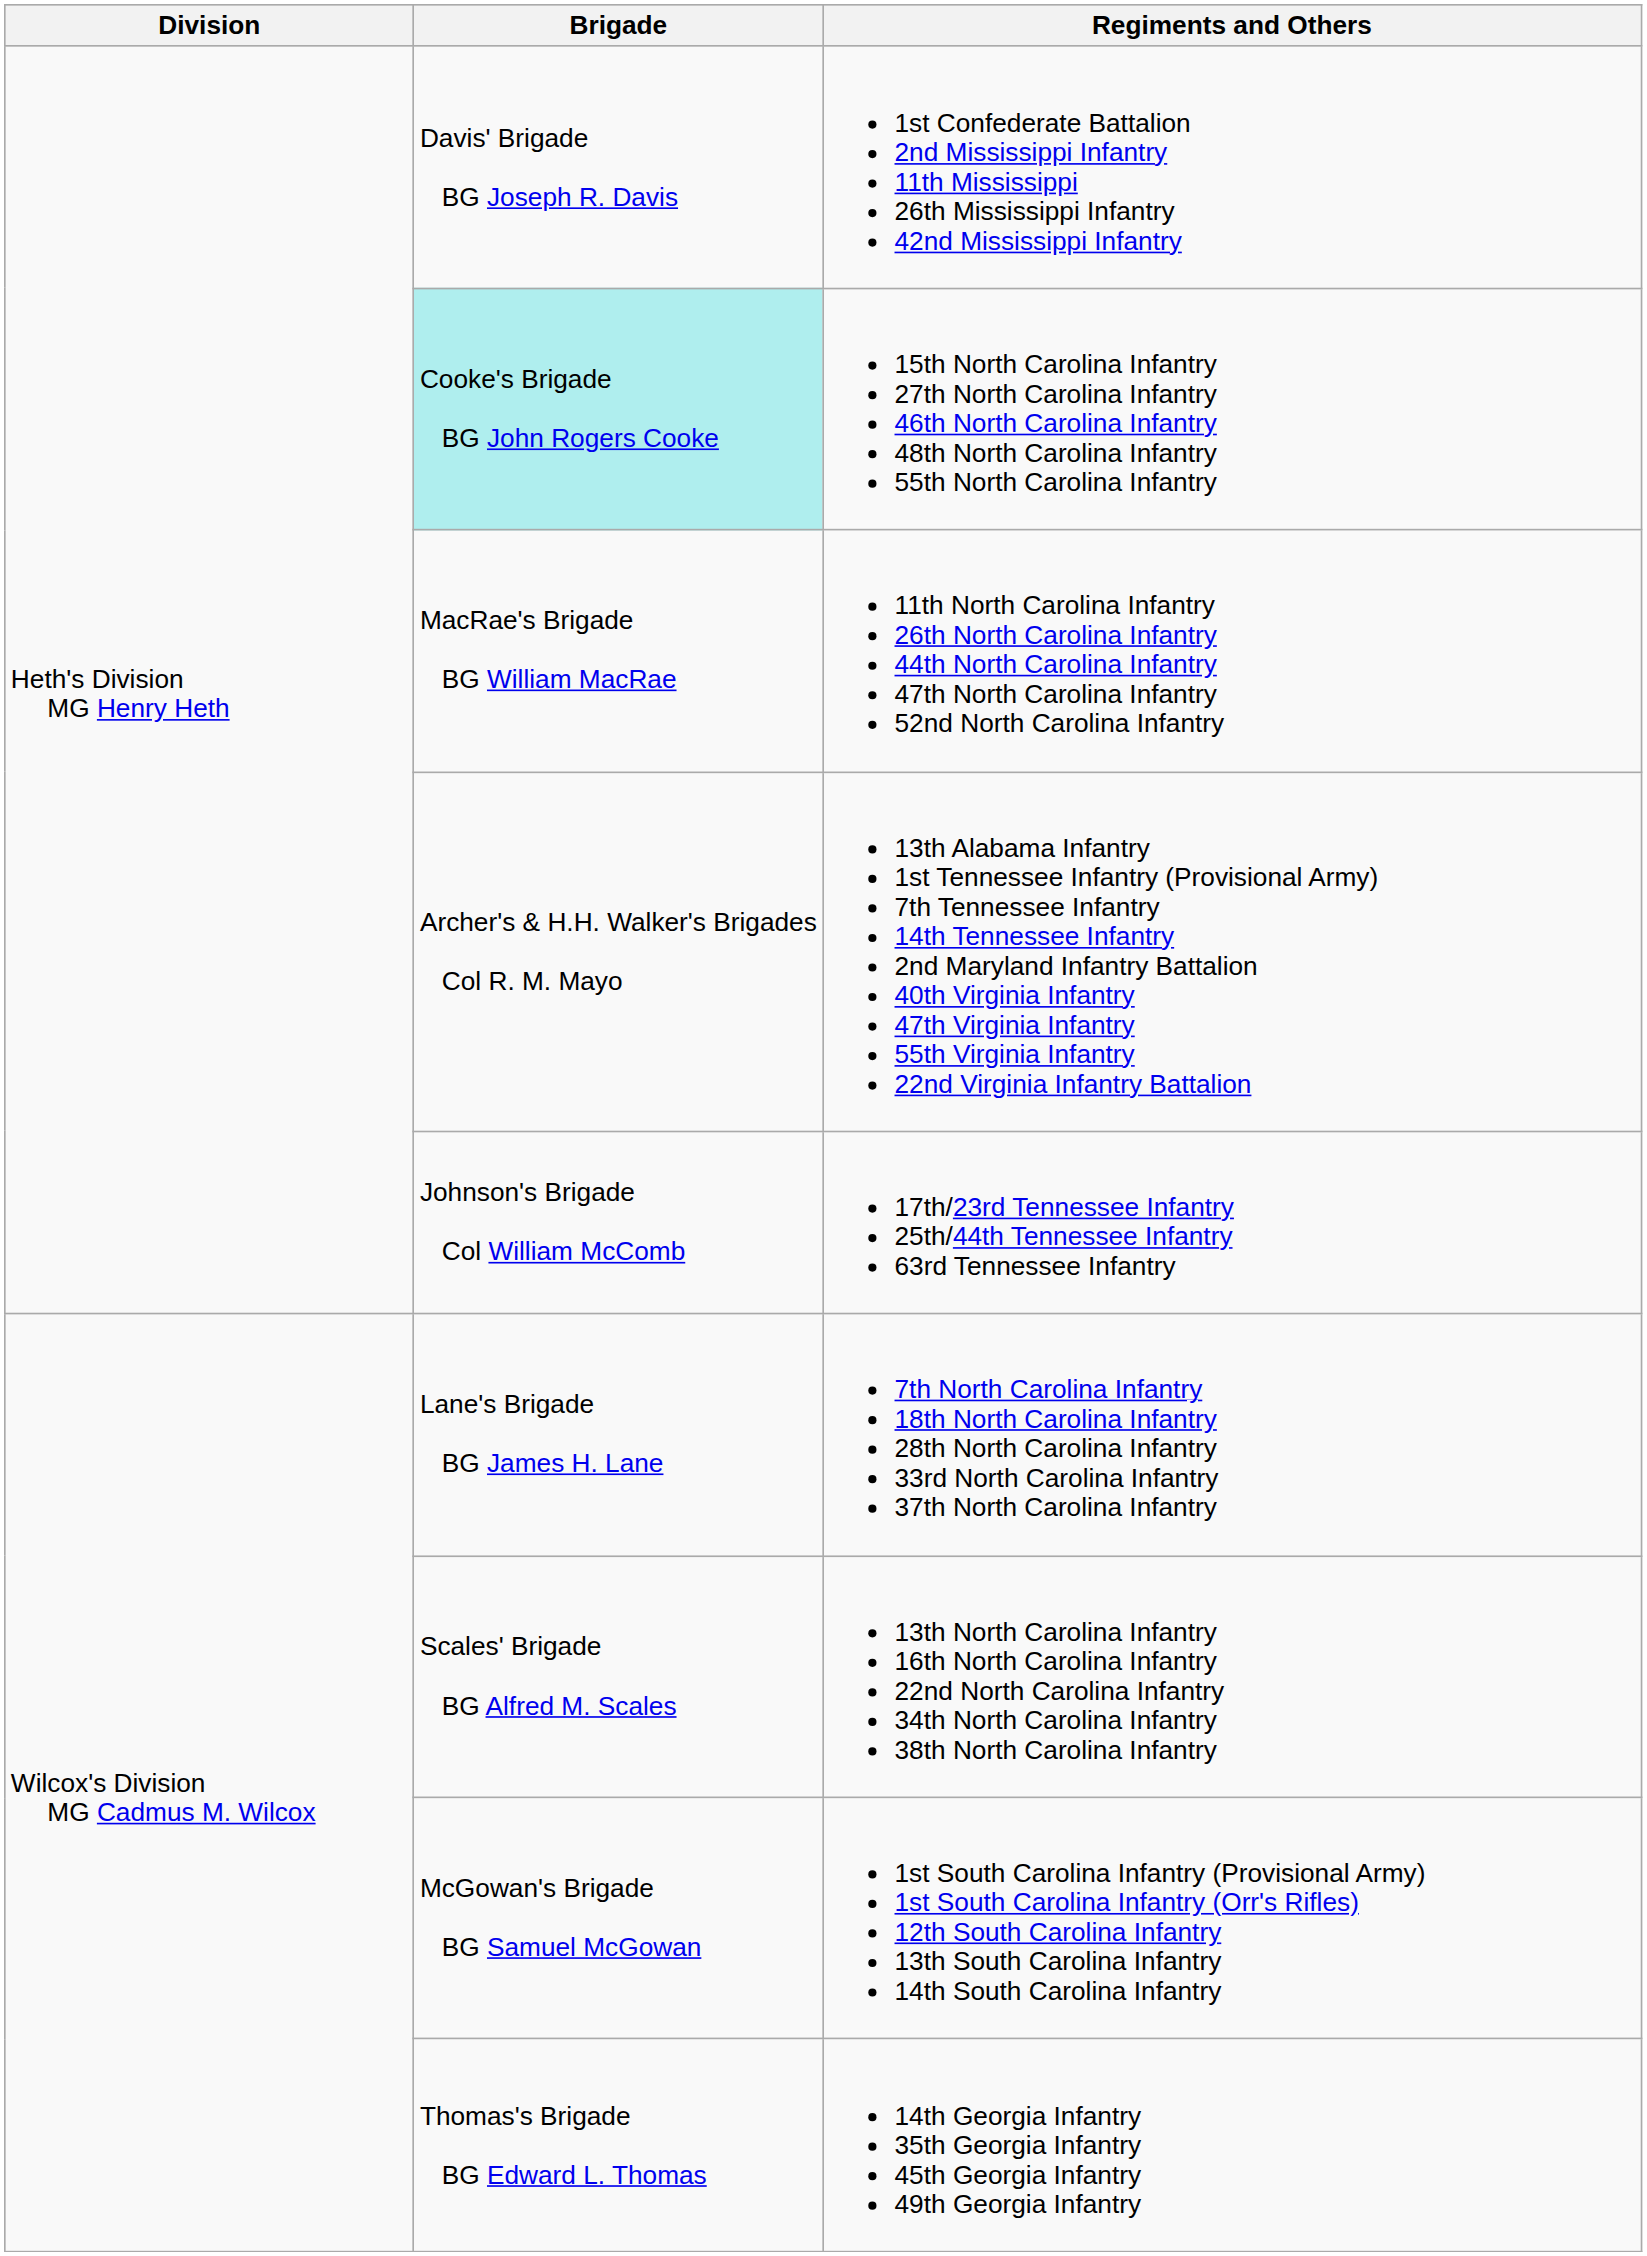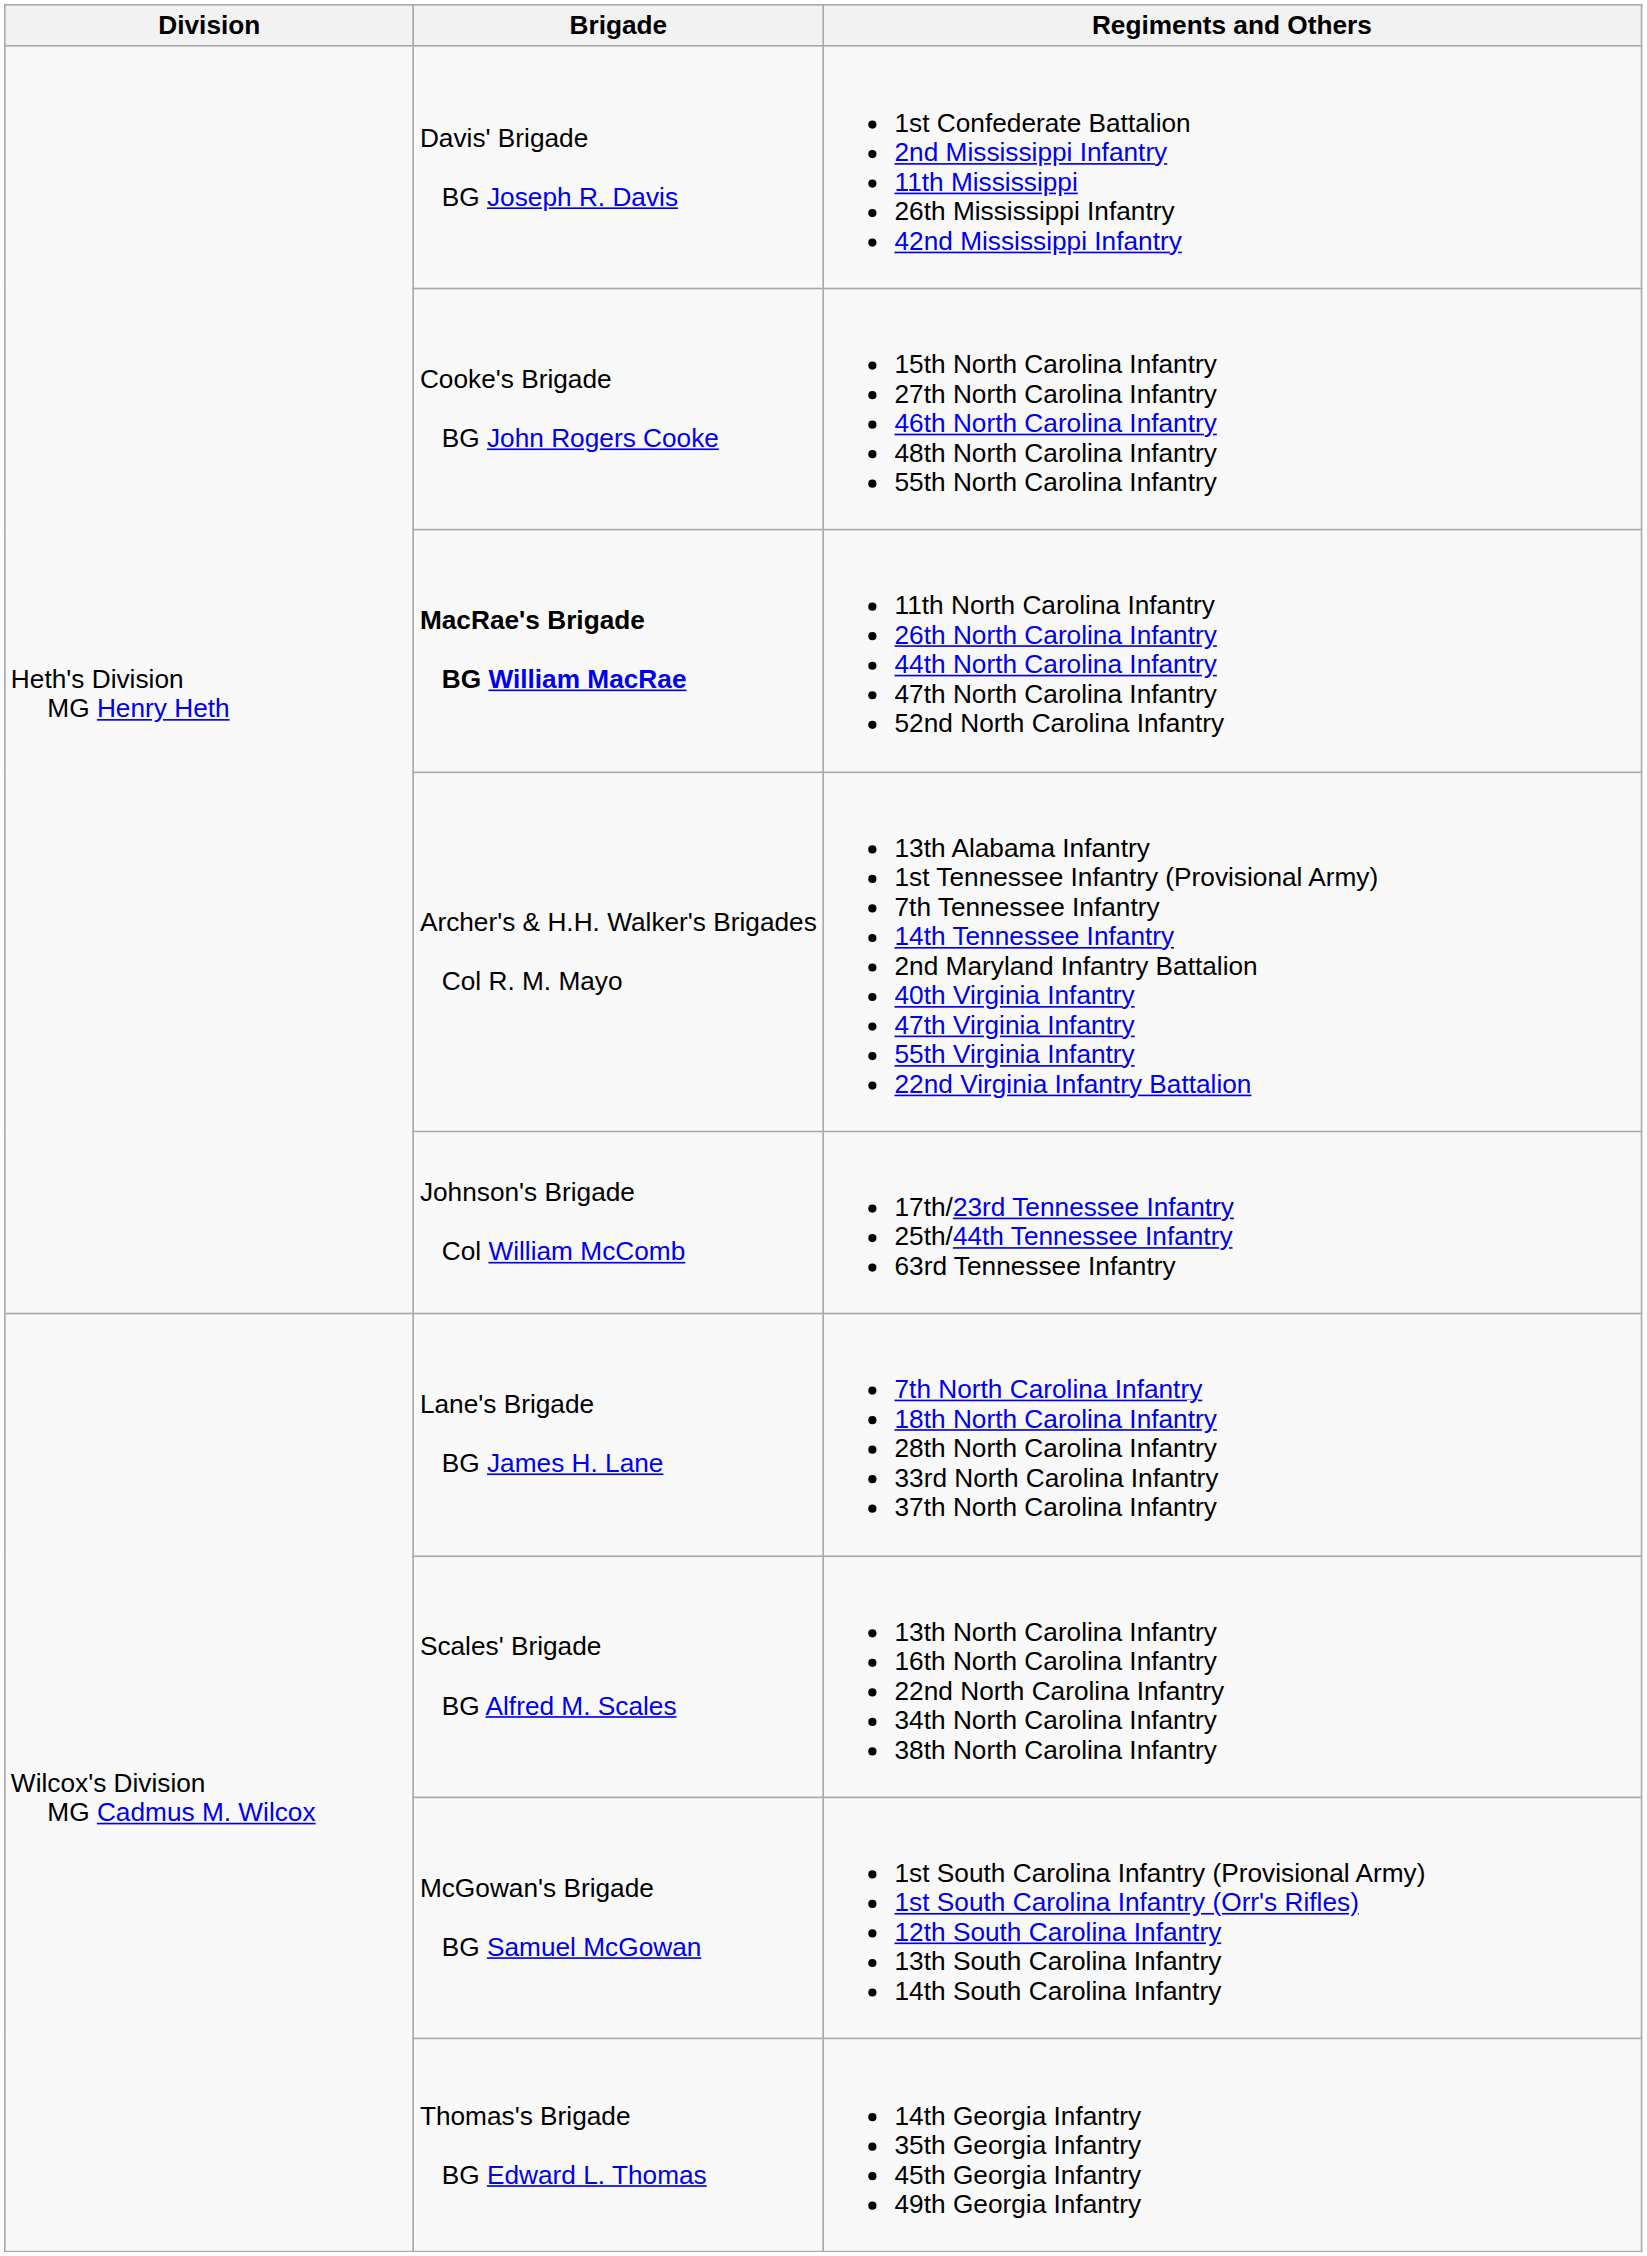(569, 408) paleturquoise background -> (569, 408) no background
(548, 650) normal -> (553, 650) bold
